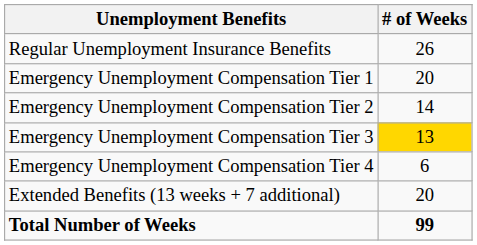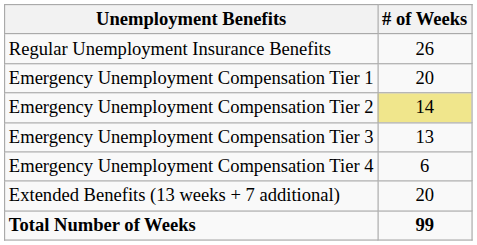(425, 107) no background -> (425, 107) khaki background
(425, 136) gold background -> (425, 136) no background
